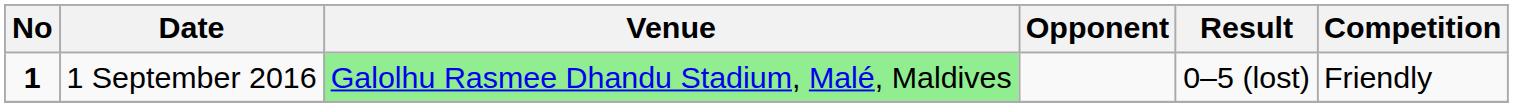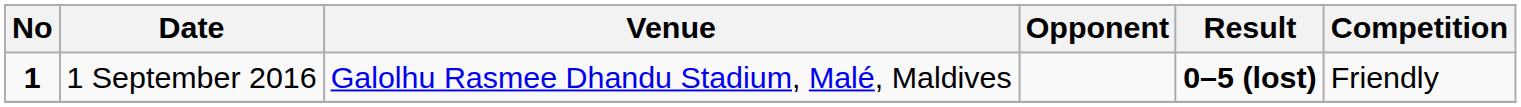(671, 76) lightgreen background -> (671, 76) no background
(1247, 76) normal -> (1250, 76) bold
